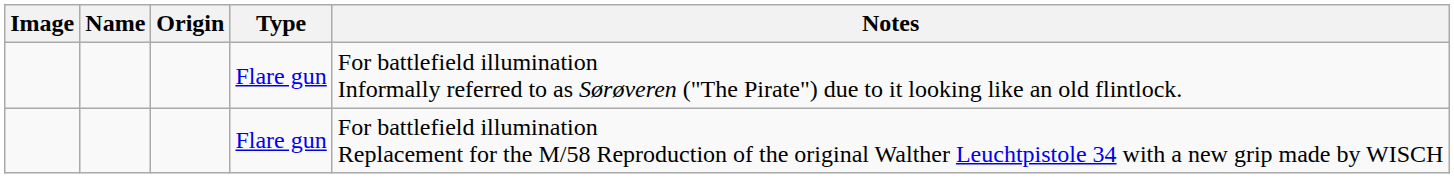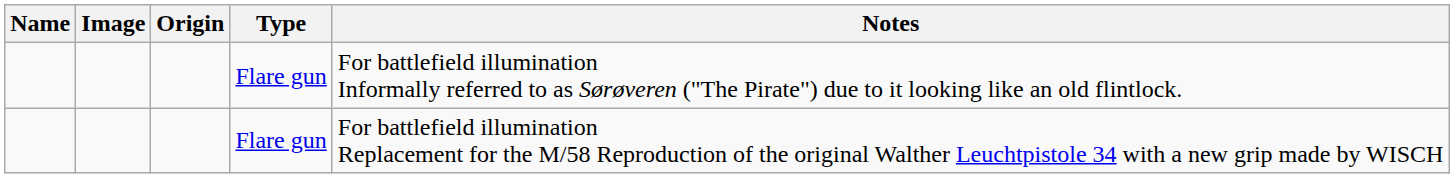columns swapped: (115, 23) <-> (42, 23)
